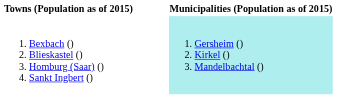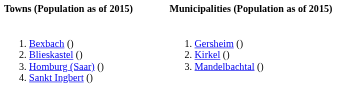(251, 55) paleturquoise background -> (251, 55) no background
